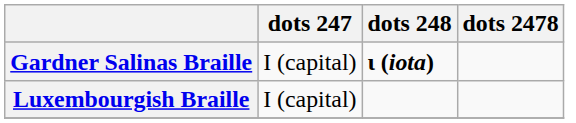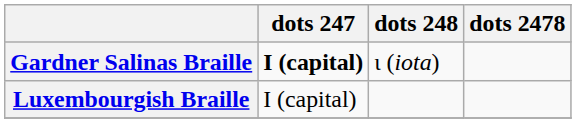(310, 61) normal -> (313, 61) bold
(401, 61) bold -> (407, 61) normal
